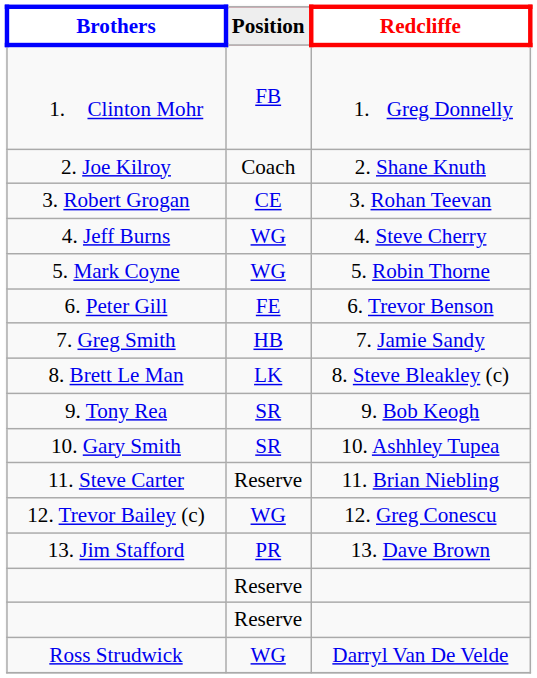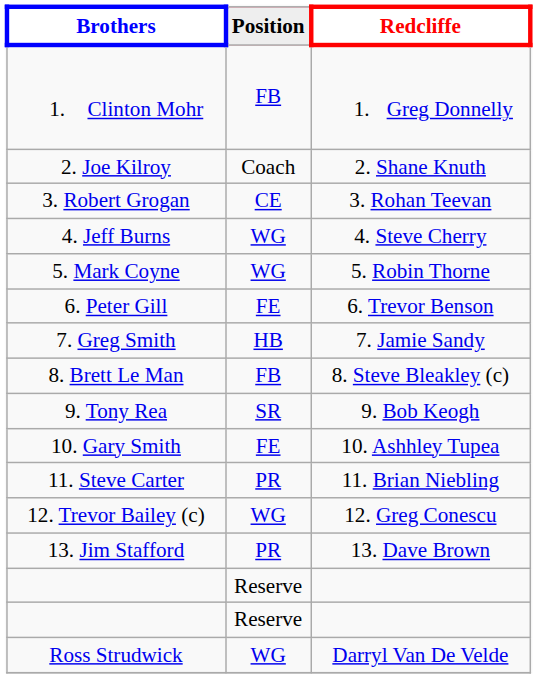(268, 375) LK -> (268, 375) FB
(268, 445) SR -> (268, 445) FE
(268, 480) Reserve -> (268, 480) PR
